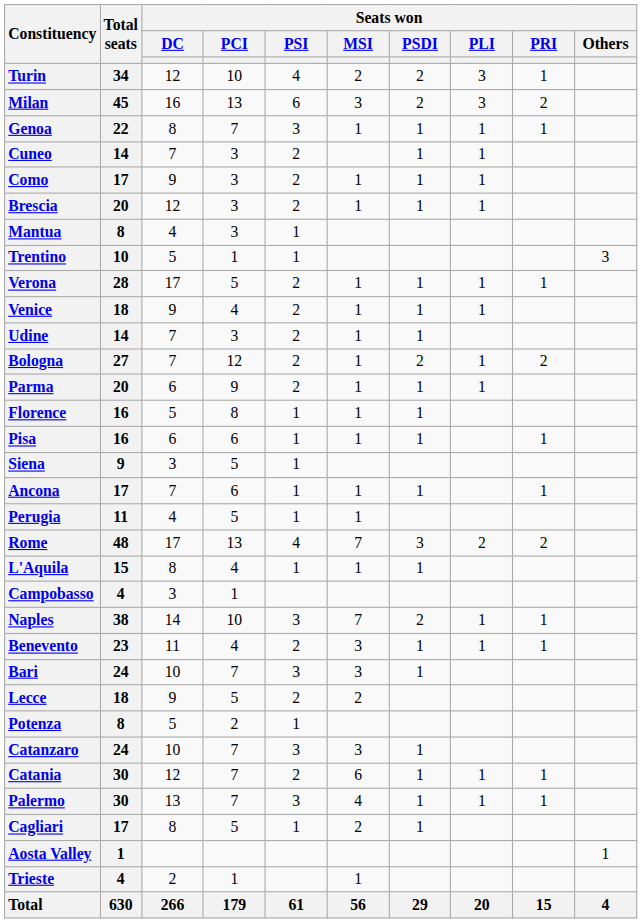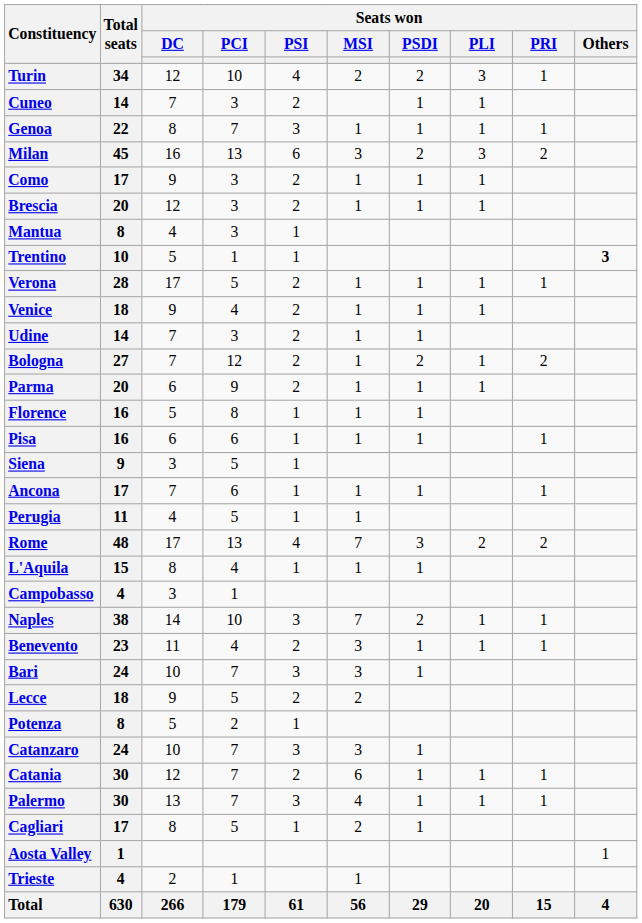rows swapped: (30, 154) <-> (28, 102)
(606, 258) normal -> (606, 258) bold
